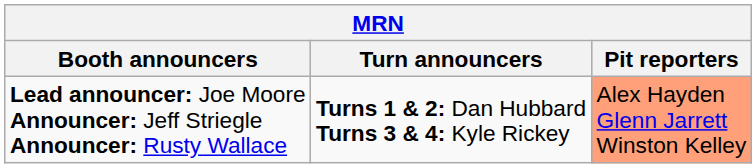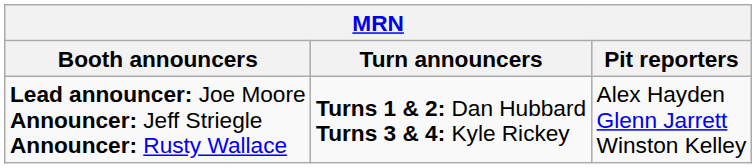(671, 120) lightsalmon background -> (671, 120) no background
